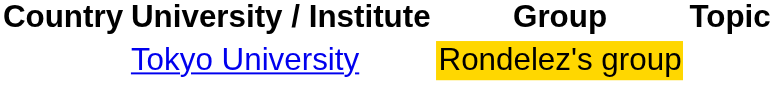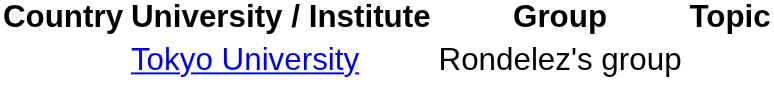(560, 60) gold background -> (560, 60) no background
